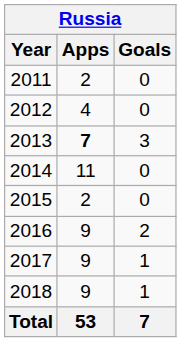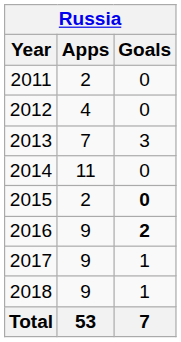(86, 140) bold -> (86, 140) normal
(145, 200) normal -> (145, 200) bold
(145, 230) normal -> (145, 230) bold
